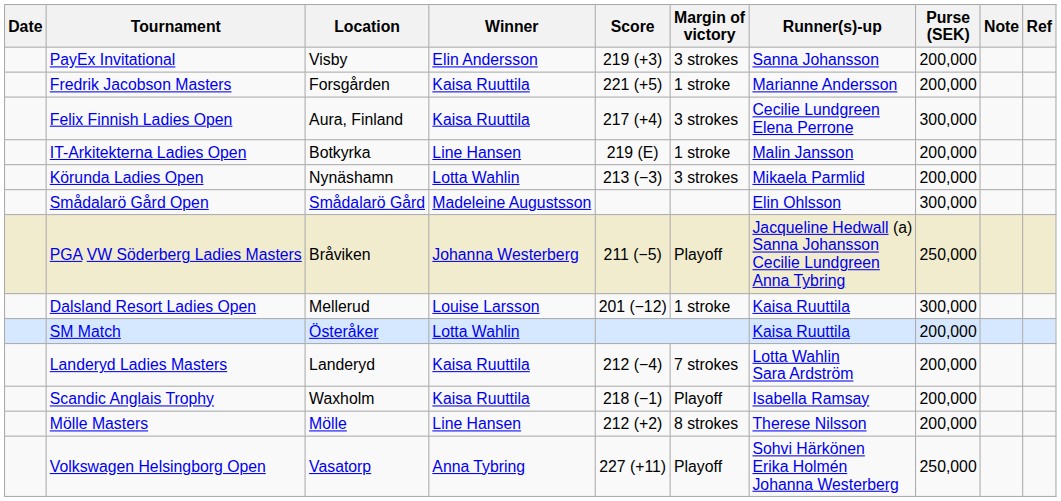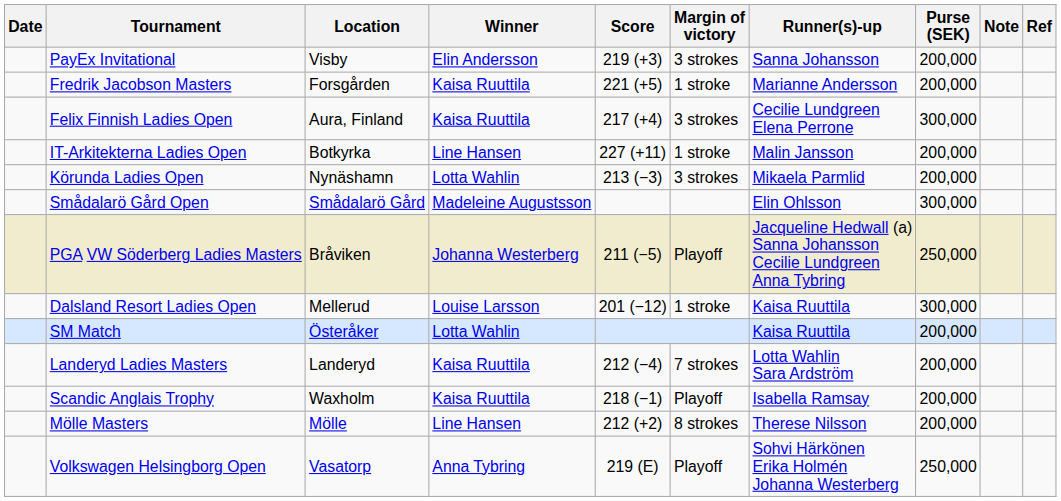(633, 153) 219 (E) -> (633, 153) 227 (+11)
(633, 466) 227 (+11) -> (633, 466) 219 (E)
